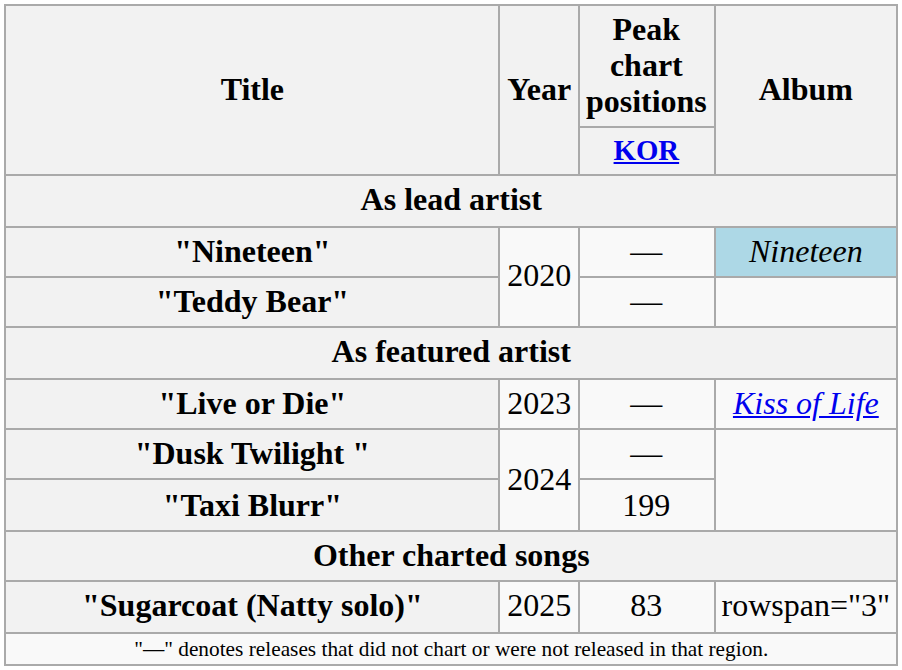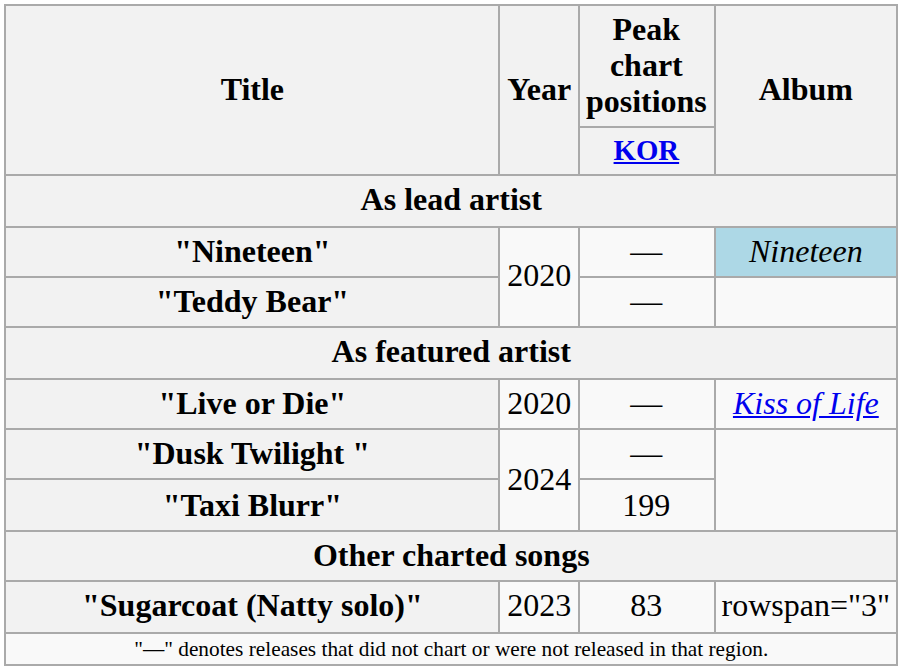(539, 403) 2023 -> (539, 403) 2020
(539, 606) 2025 -> (539, 606) 2023
